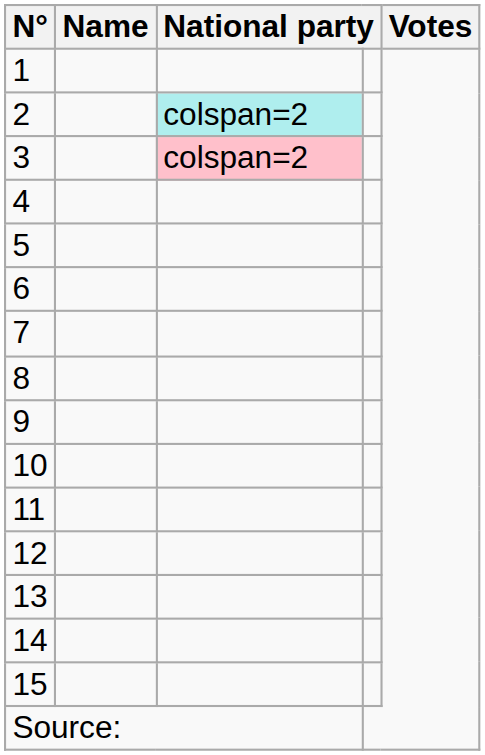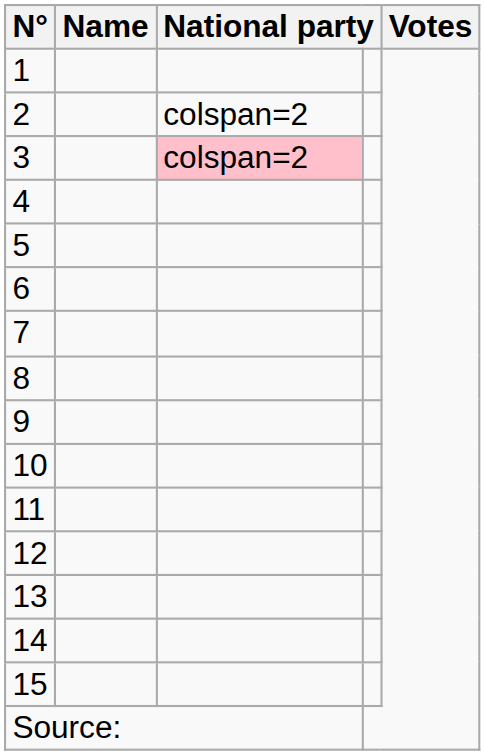(236, 114) paleturquoise background -> (236, 114) no background
